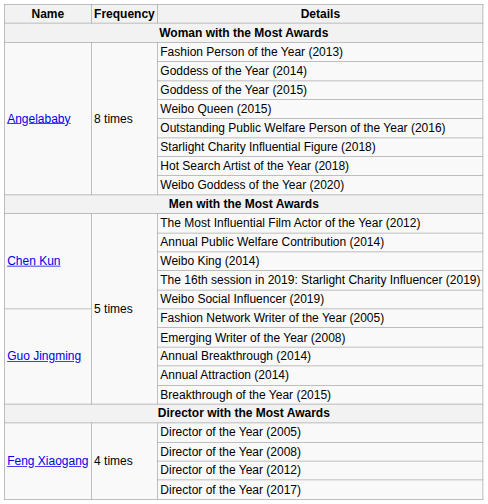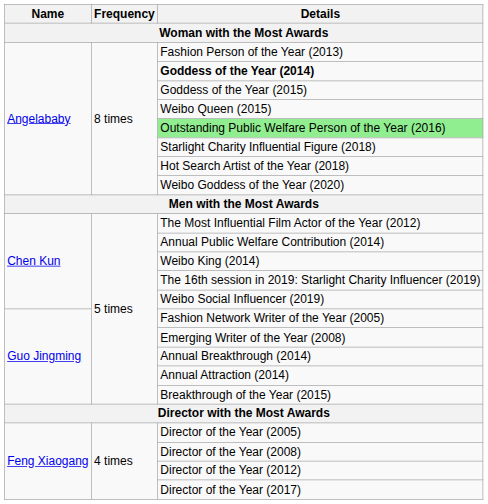(234, 71) normal -> (237, 71) bold
(303, 128) no background -> (303, 128) lightgreen background
